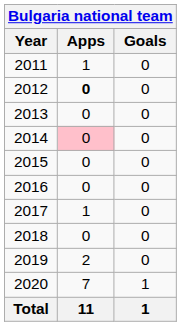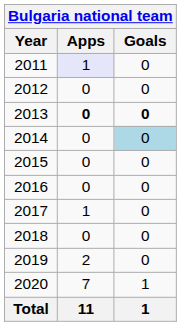(86, 65) no background -> (86, 65) lavender background
(86, 89) bold -> (86, 89) normal
(86, 114) normal -> (86, 114) bold
(145, 114) normal -> (145, 114) bold
(86, 138) pink background -> (86, 138) no background
(145, 138) no background -> (145, 138) lightblue background
